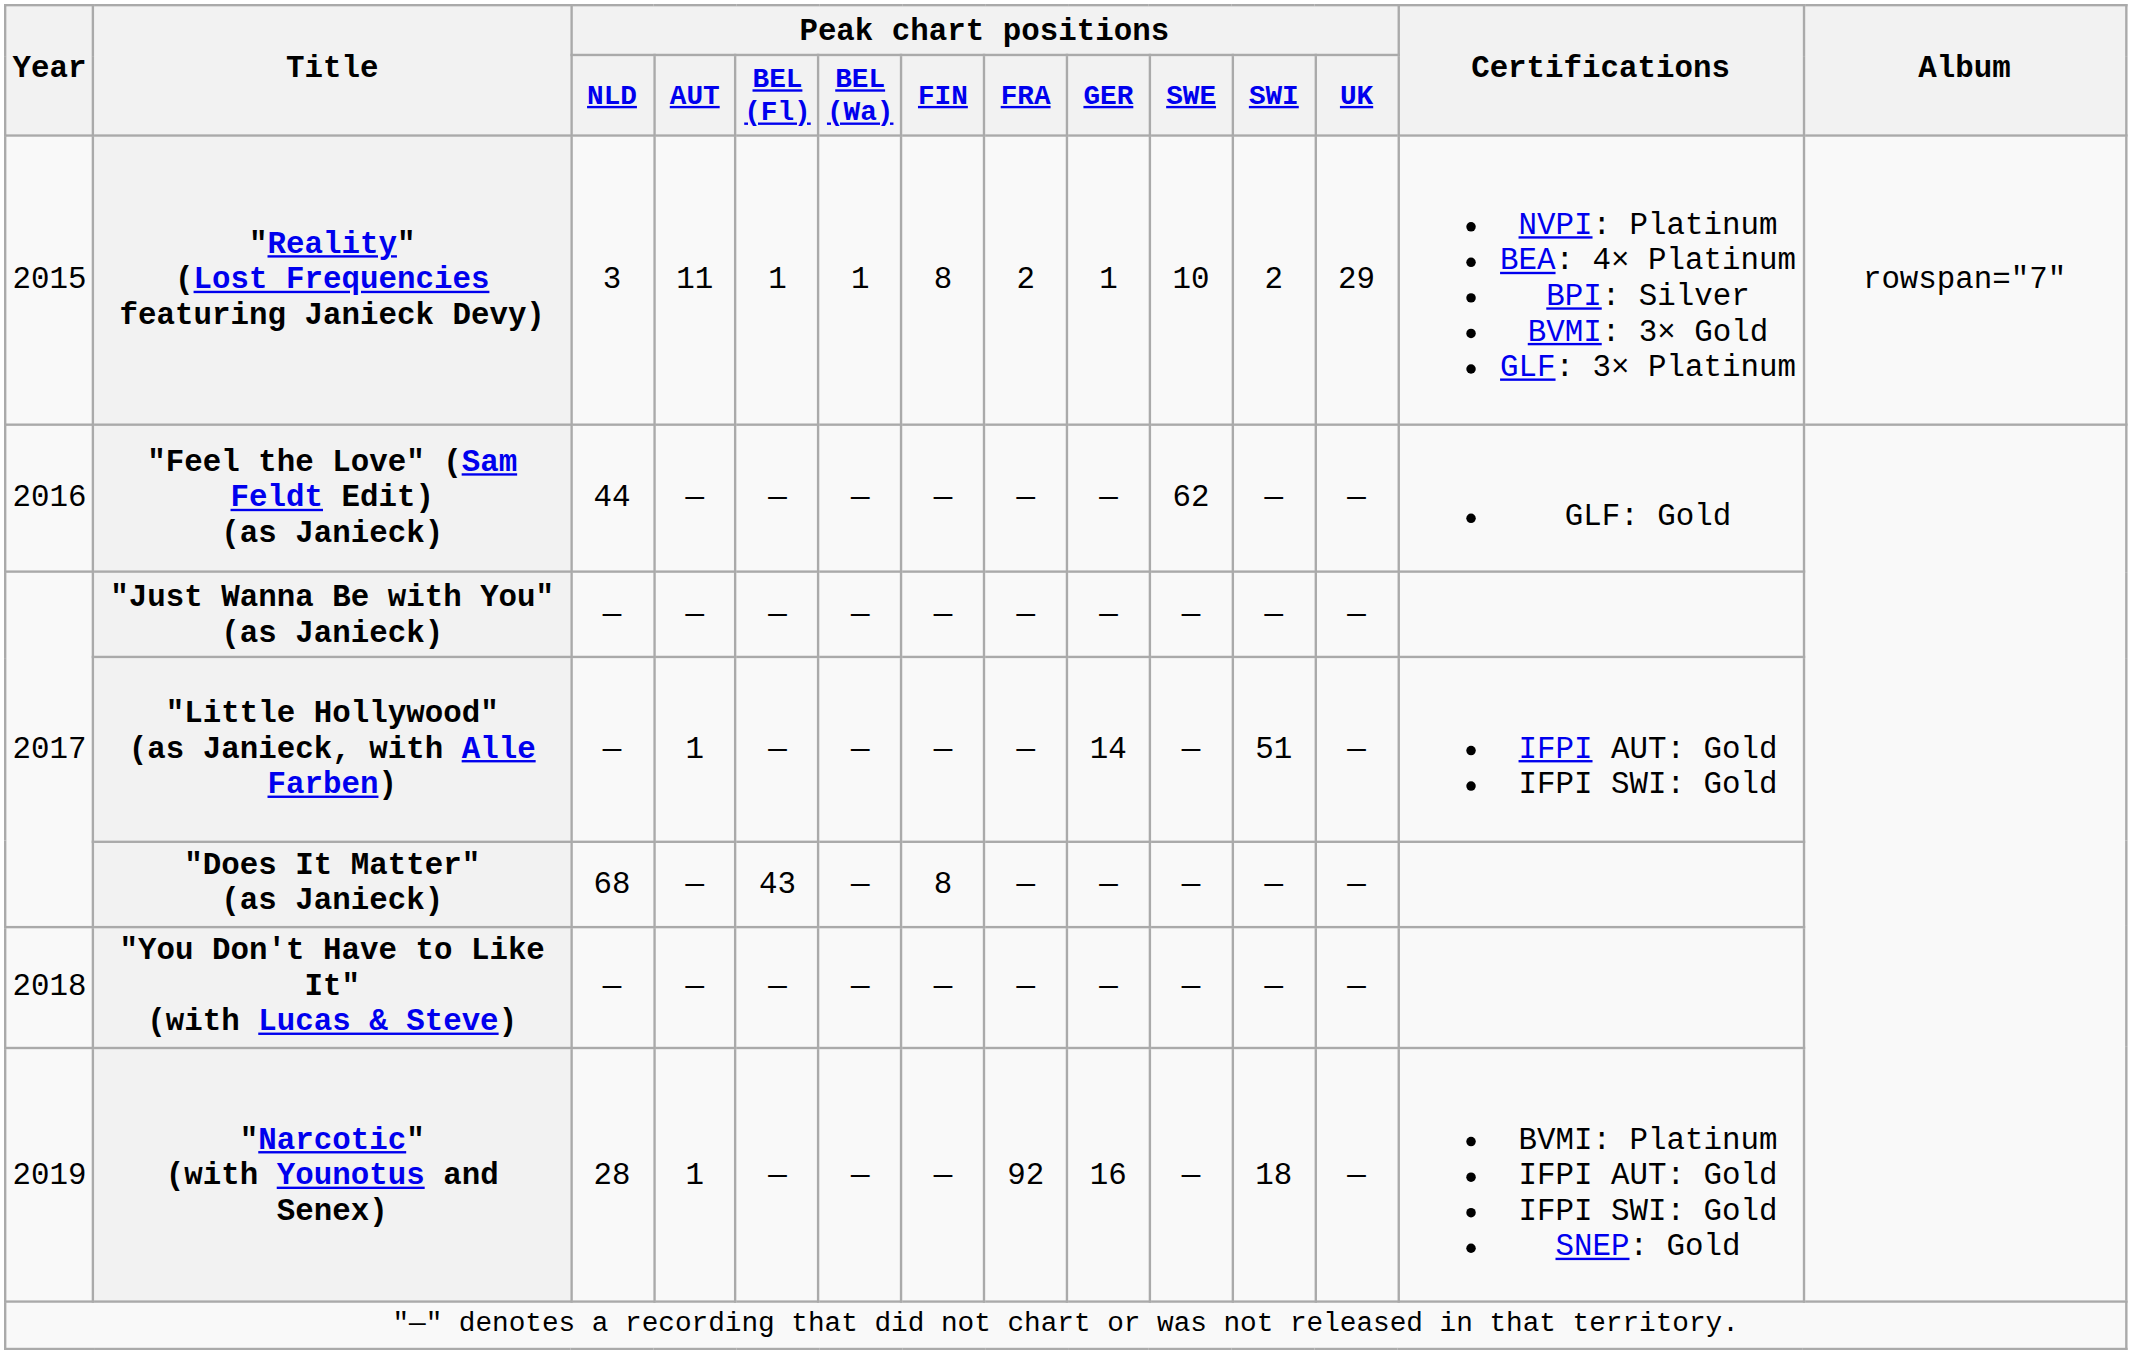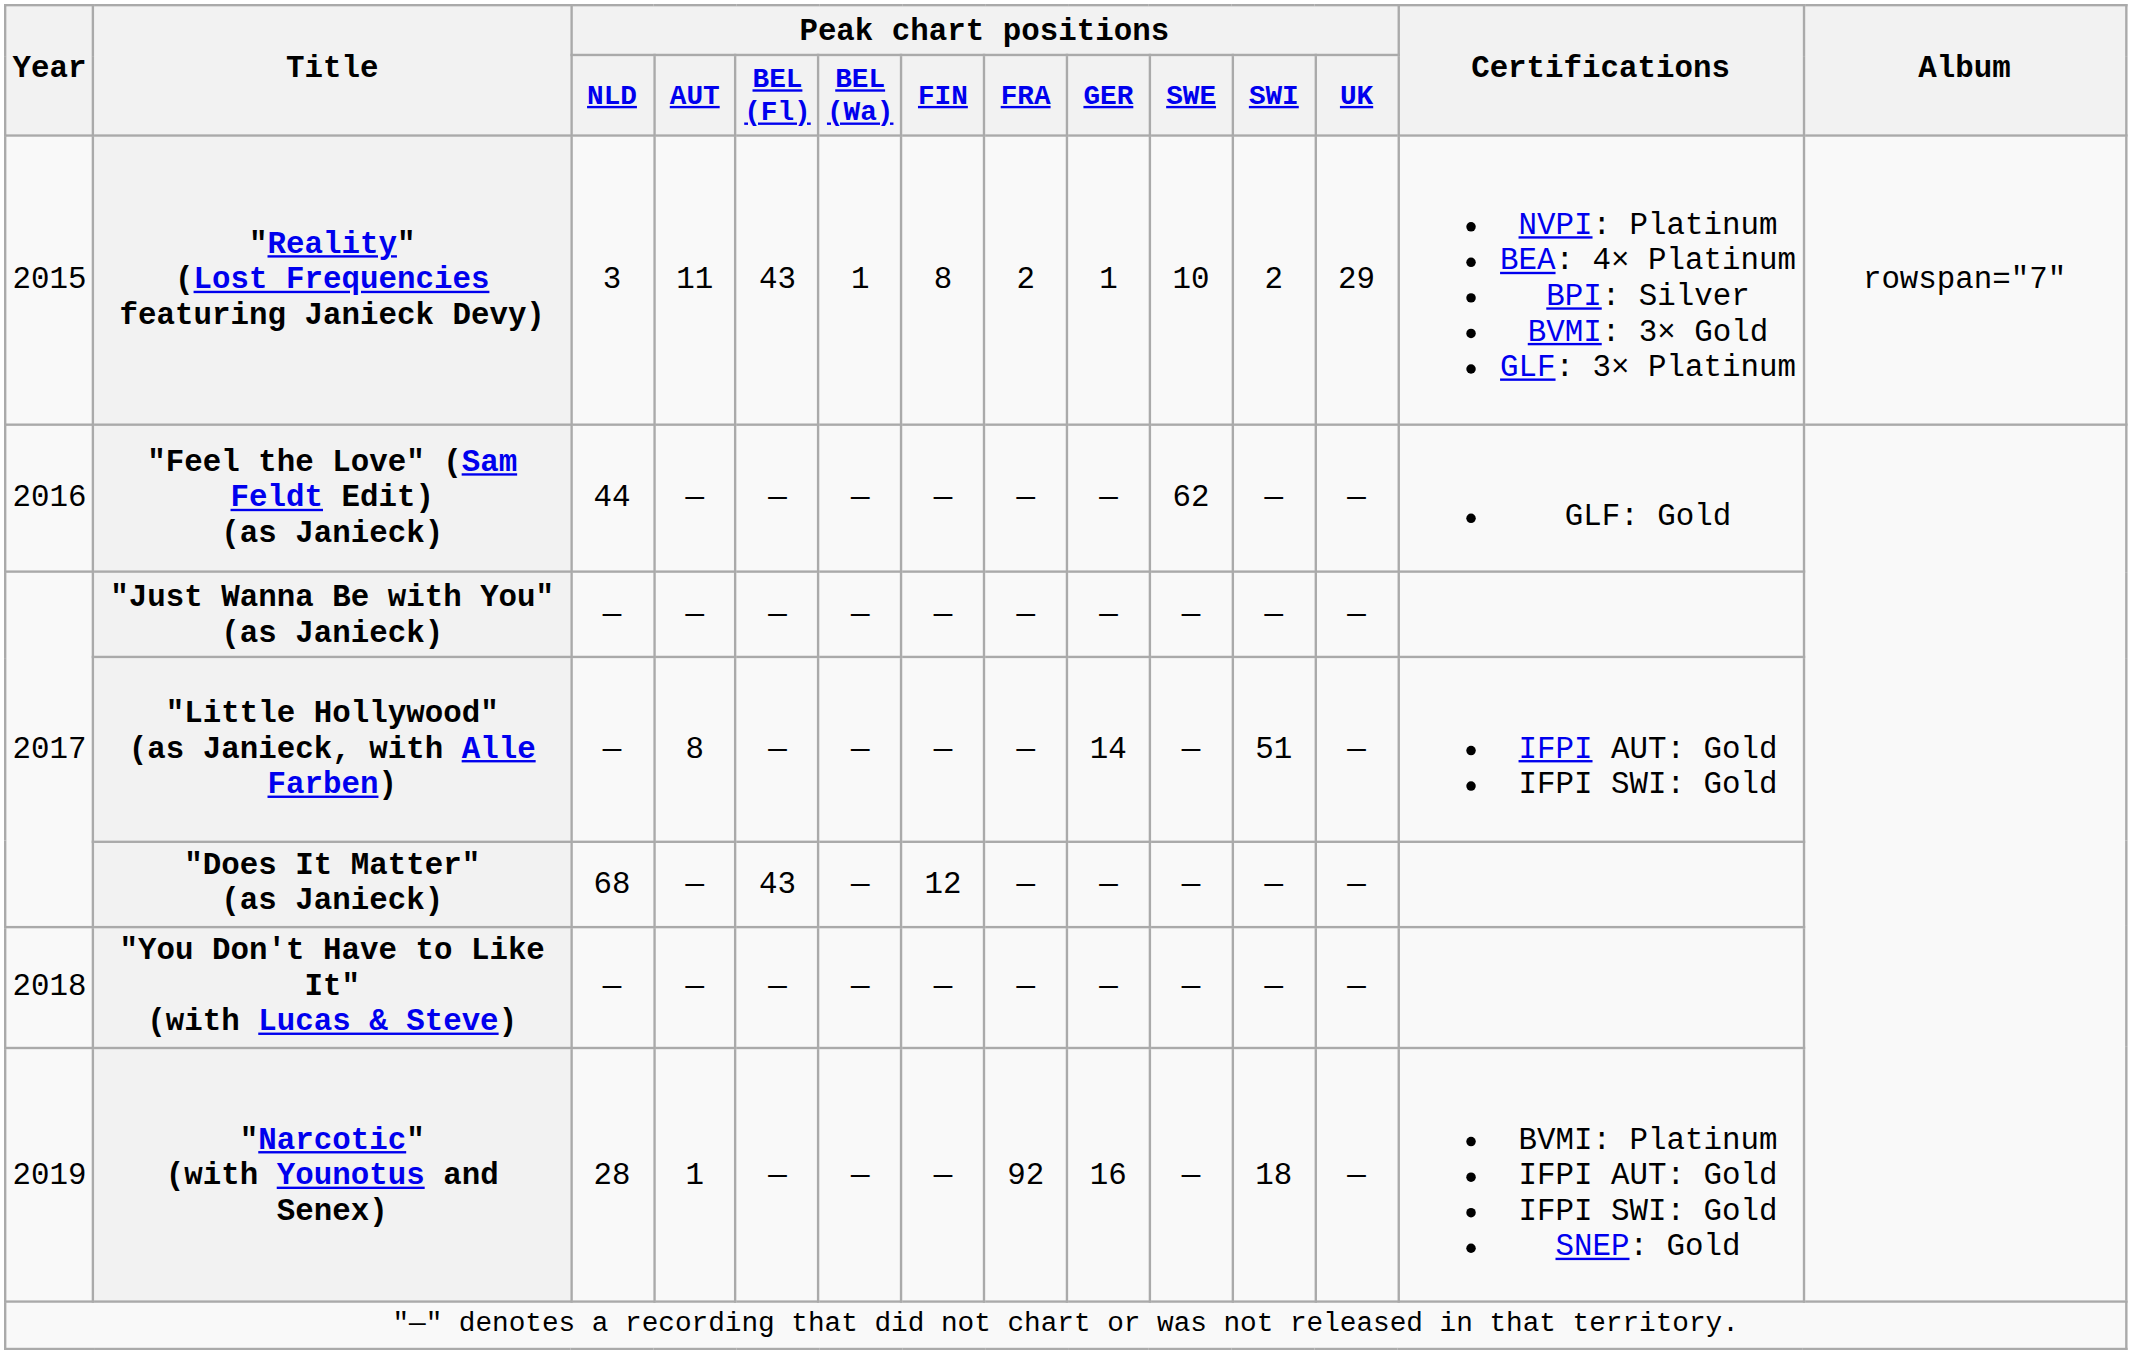(777, 280) 1 -> (777, 280) 43
(695, 749) 1 -> (695, 749) 8
(943, 884) 8 -> (943, 884) 12
